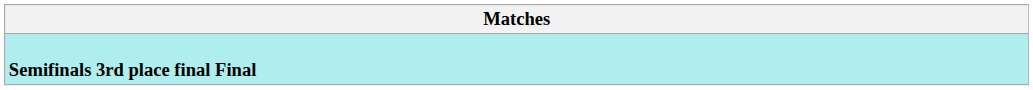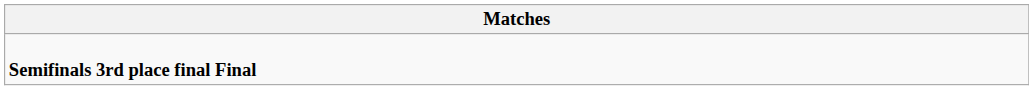(133, 69) paleturquoise background -> (133, 69) no background
